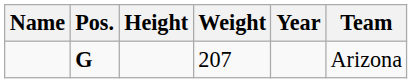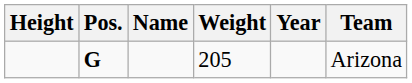columns swapped: (37, 22) <-> (156, 22)
(215, 58) 207 -> (215, 58) 205
